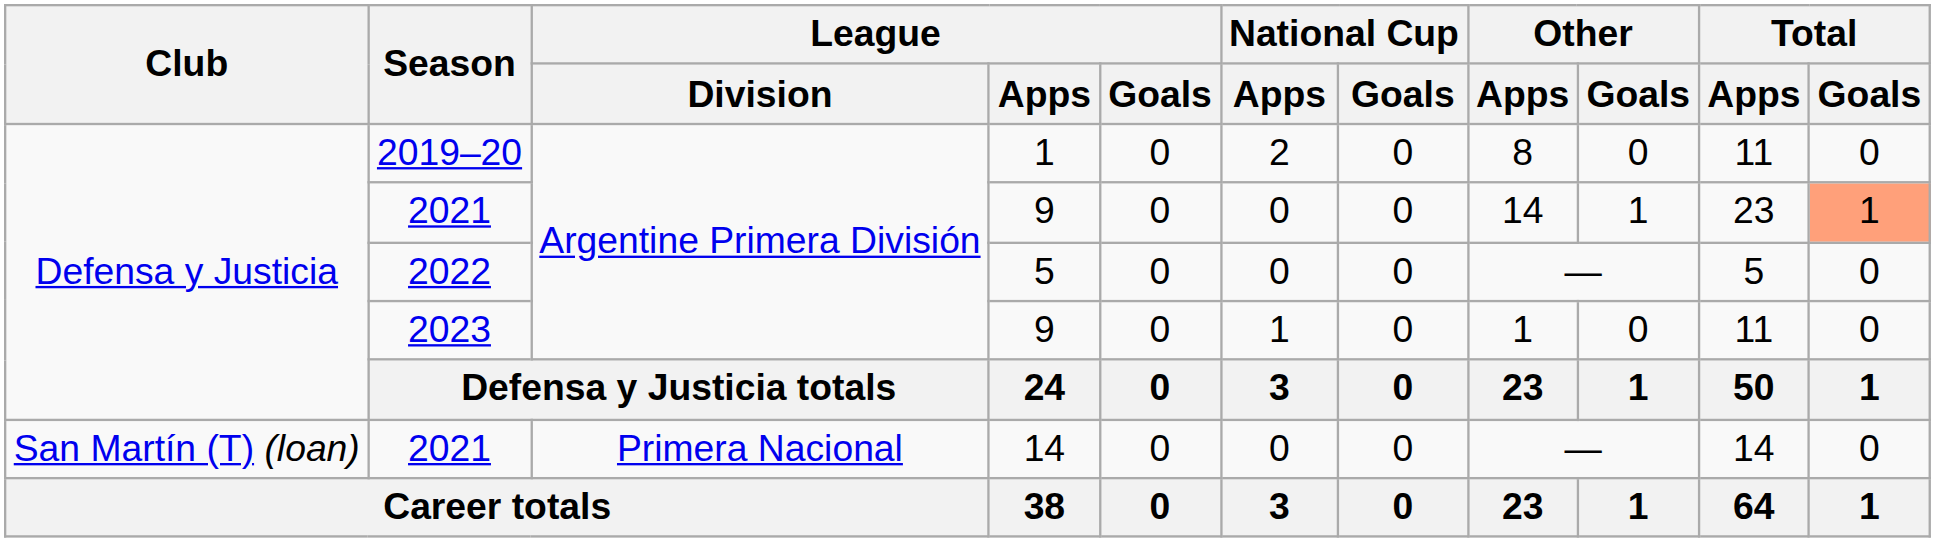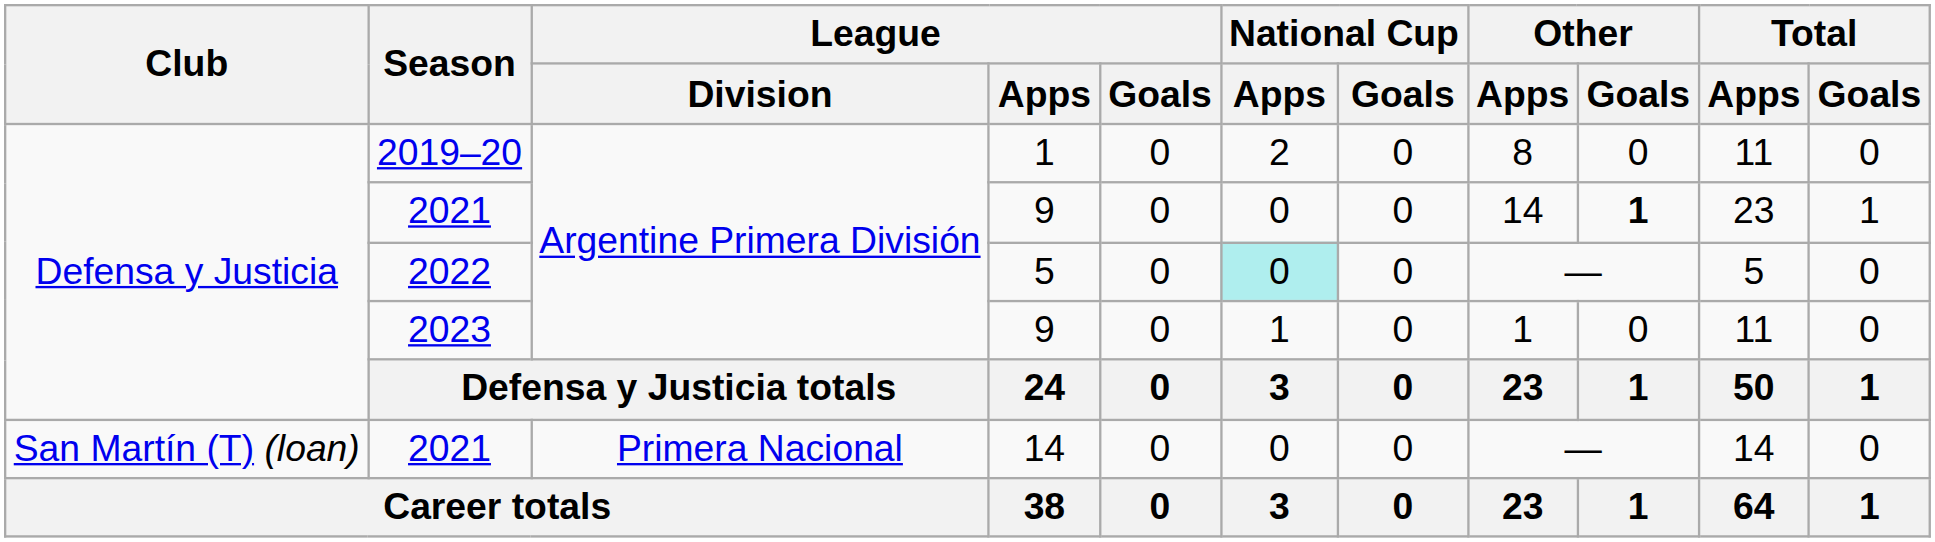(1638, 211) normal -> (1638, 211) bold
(1869, 211) lightsalmon background -> (1869, 211) no background
(1279, 270) no background -> (1279, 270) paleturquoise background
